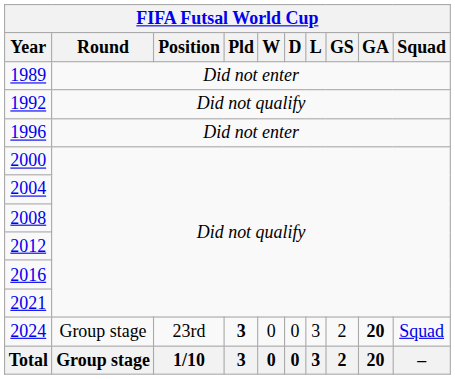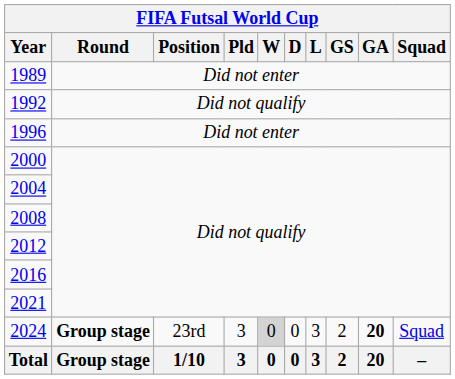(103, 331) normal -> (103, 331) bold
(241, 331) bold -> (241, 331) normal
(271, 331) no background -> (271, 331) lightgrey background
